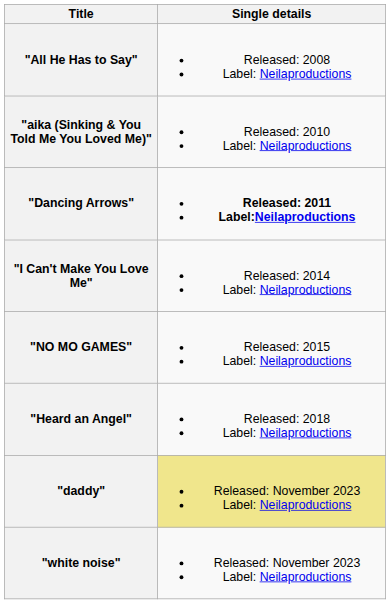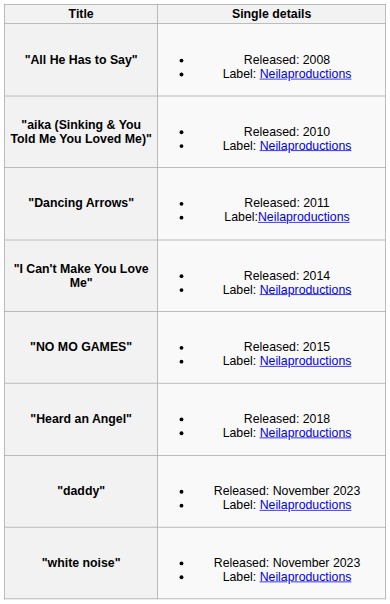(272, 211) bold -> (272, 211) normal
(272, 498) khaki background -> (272, 498) no background
